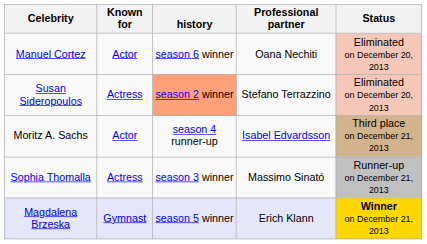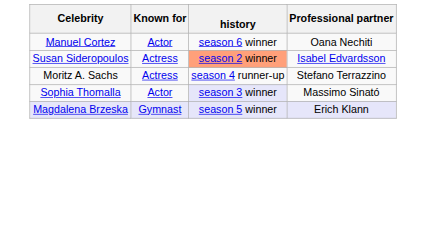- column: (379, 19)
(286, 95) Stefano Terrazzino -> (341, 59) Isabel Edvardsson
(125, 136) Actor -> (160, 76) Actress
(286, 136) Isabel Edvardsson -> (341, 76) Stefano Terrazzino
(125, 177) Actress -> (160, 93) Actor
(195, 177) no background -> (238, 93) lavender background
